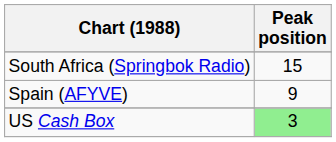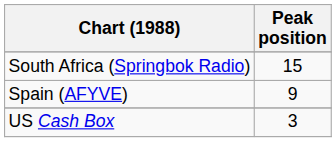(293, 121) lightgreen background -> (293, 121) no background
